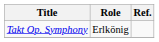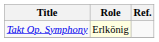(111, 29) no background -> (111, 29) lightyellow background
